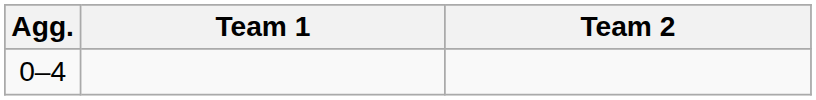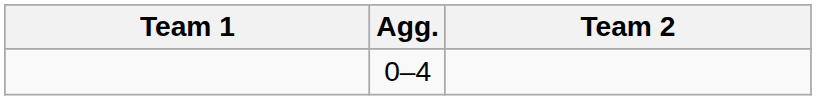columns swapped: (263, 26) <-> (43, 26)
